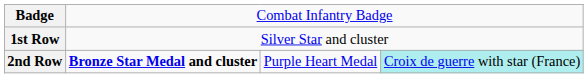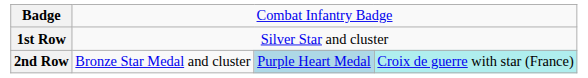(163, 61) bold -> (163, 61) normal
(320, 61) no background -> (314, 61) lightblue background
